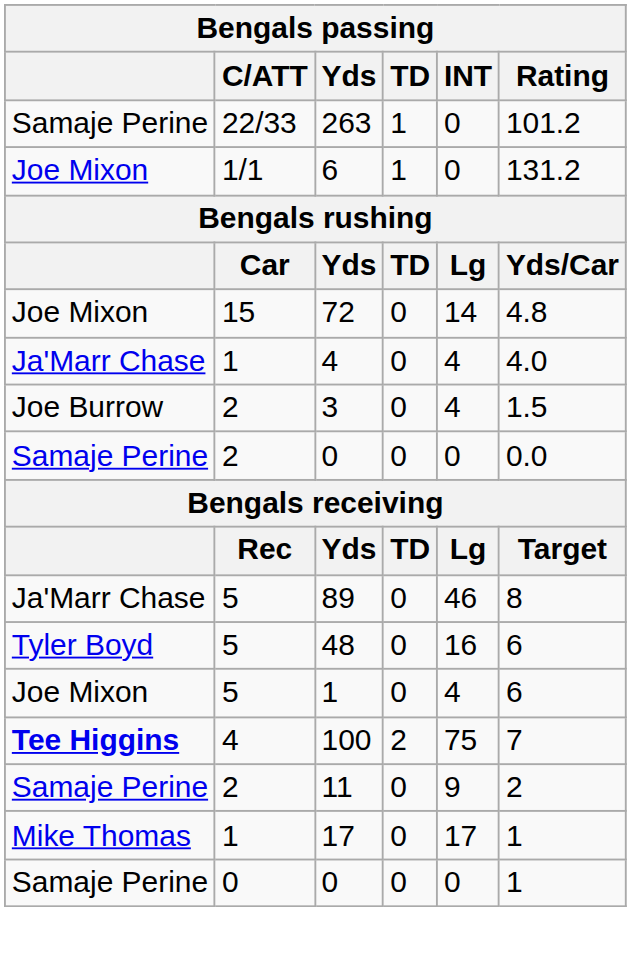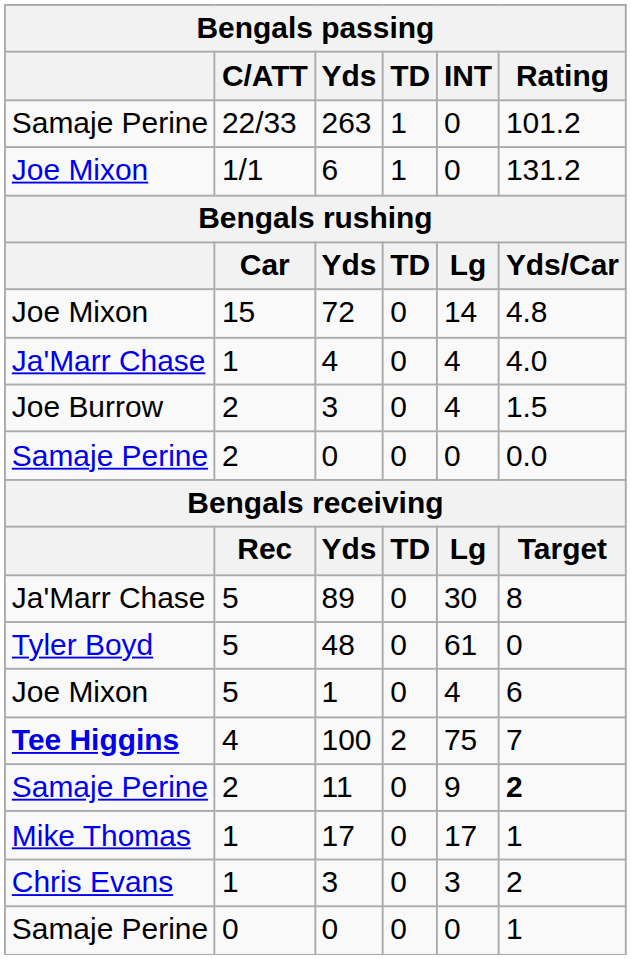(461, 597) 46 -> (461, 597) 30
(461, 645) 16 -> (461, 645) 61
(514, 645) 6 -> (514, 645) 0
(514, 787) normal -> (514, 787) bold
+ row: (230, 882)
